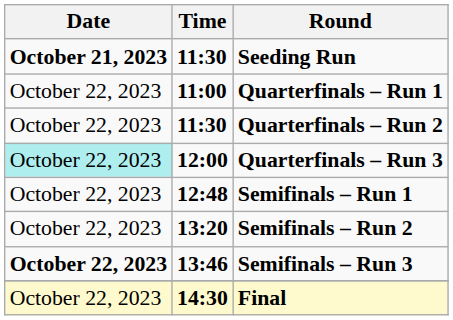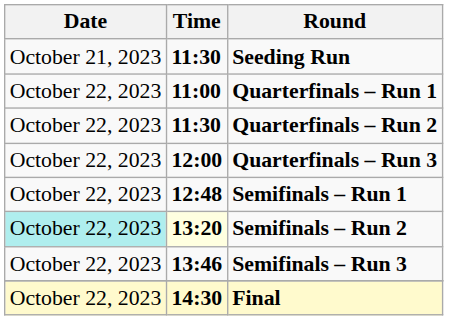(88, 56) bold -> (86, 56) normal
(86, 159) paleturquoise background -> (86, 159) no background
(86, 228) no background -> (86, 228) paleturquoise background
(202, 228) no background -> (197, 228) lightyellow background
(88, 263) bold -> (86, 263) normal
